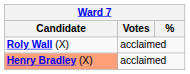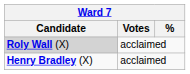(38, 45) no background -> (38, 45) lightgrey background
(50, 61) lightsalmon background -> (50, 61) no background
